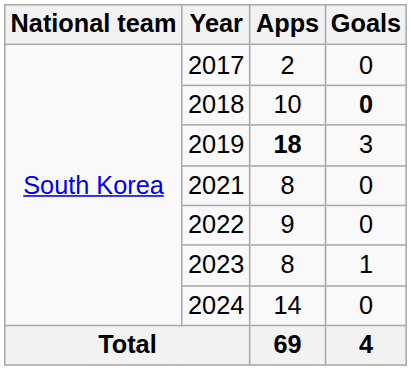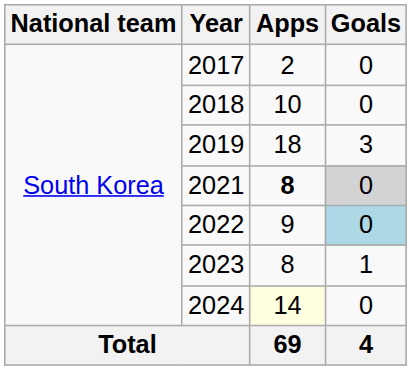(366, 104) bold -> (366, 104) normal
(288, 144) bold -> (288, 144) normal
(288, 184) normal -> (288, 184) bold
(366, 184) no background -> (366, 184) lightgrey background
(366, 225) no background -> (366, 225) lightblue background
(288, 305) no background -> (288, 305) lightyellow background
